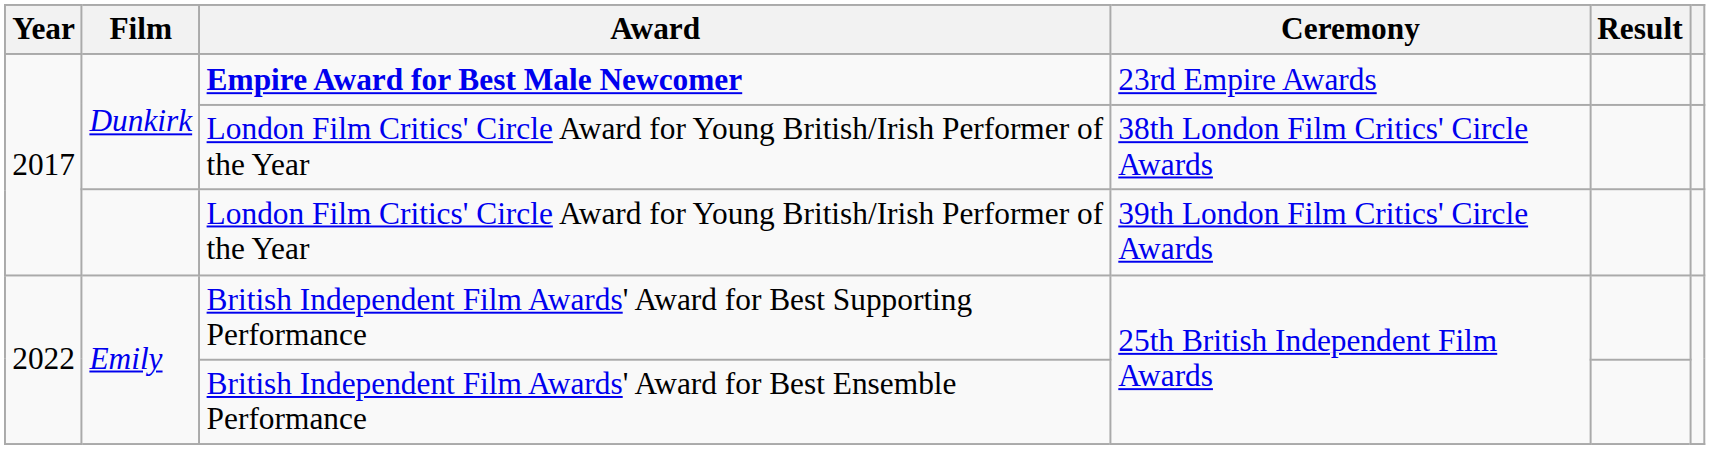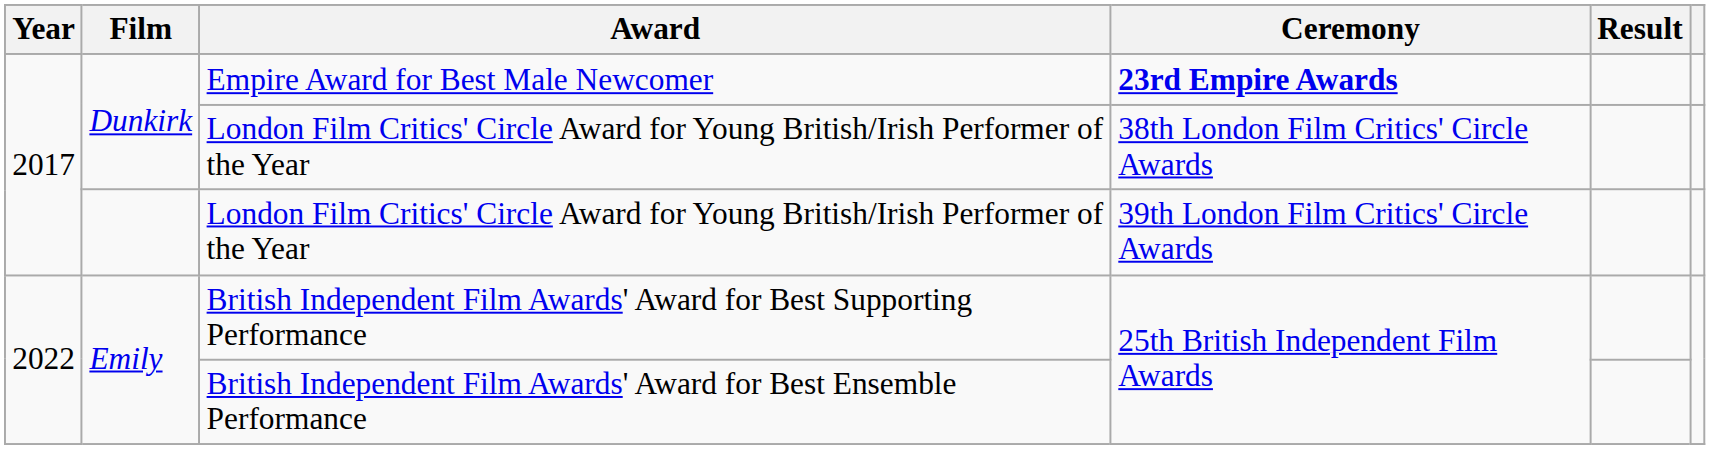(474, 79) bold -> (460, 79) normal
(1247, 79) normal -> (1258, 79) bold
